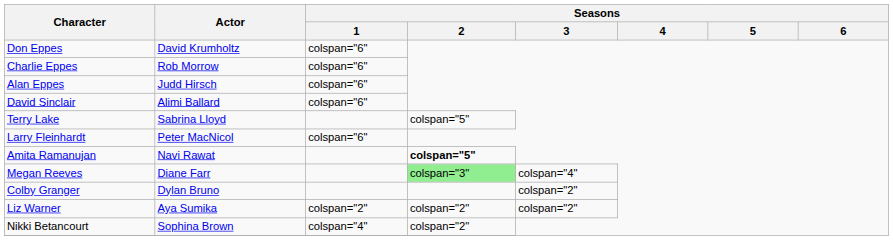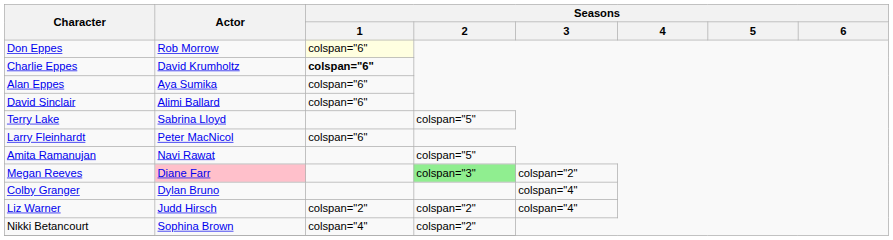(199, 48) David Krumholtz -> (188, 48) Rob Morrow
(338, 48) no background -> (338, 48) lightyellow background
(188, 66) Rob Morrow -> (199, 66) David Krumholtz
(338, 66) normal -> (341, 66) bold
(187, 84) Judd Hirsch -> (187, 84) Aya Sumika
(443, 155) bold -> (446, 155) normal
(184, 173) no background -> (184, 173) pink background
(548, 173) colspan="4" -> (548, 173) colspan="2"
(548, 191) colspan="2" -> (548, 191) colspan="4"
(187, 208) Aya Sumika -> (187, 208) Judd Hirsch
(548, 208) colspan="2" -> (548, 208) colspan="4"
